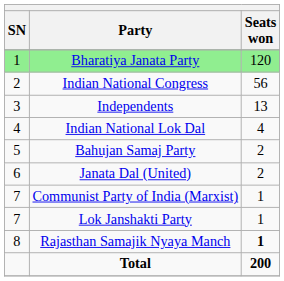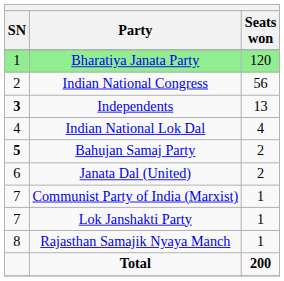(17, 106) normal -> (17, 106) bold
(17, 151) normal -> (17, 151) bold
(261, 241) bold -> (261, 241) normal
